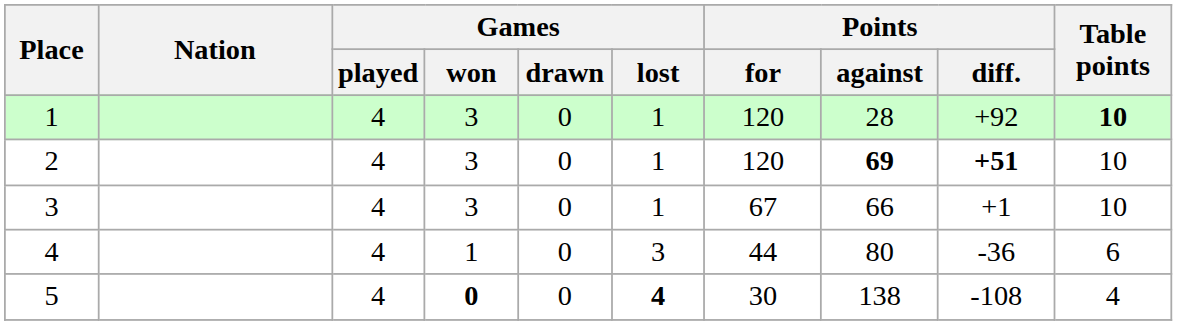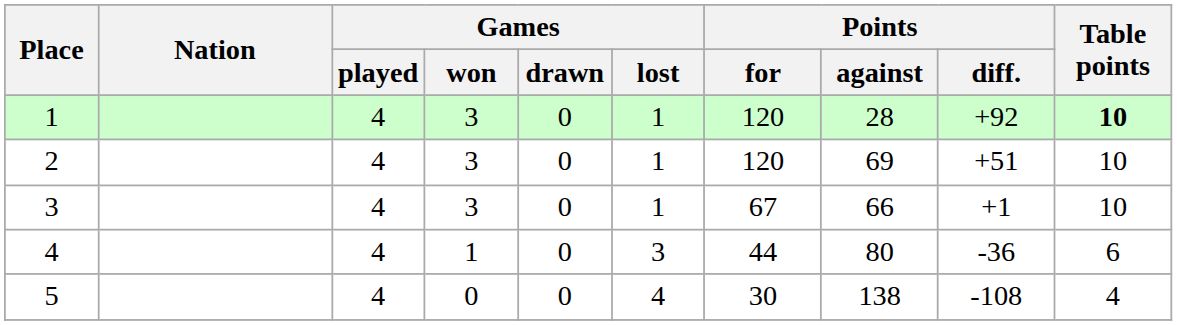(880, 161) bold -> (880, 161) normal
(996, 161) bold -> (996, 161) normal
(471, 296) bold -> (471, 296) normal
(658, 296) bold -> (658, 296) normal
